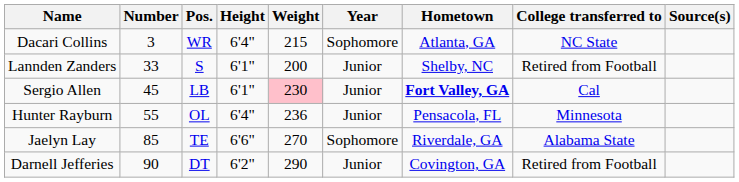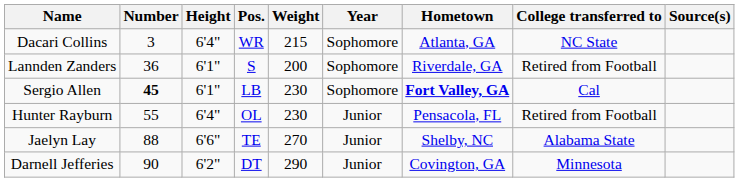columns swapped: (199, 16) <-> (242, 16)
(151, 66) 33 -> (151, 66) 36
(362, 66) Junior -> (362, 66) Sophomore
(457, 66) Shelby, NC -> (457, 66) Riverdale, GA
(151, 90) normal -> (151, 90) bold
(296, 90) pink background -> (296, 90) no background
(362, 90) Junior -> (362, 90) Sophomore
(296, 115) 236 -> (296, 115) 230
(589, 115) Minnesota -> (589, 115) Retired from Football
(151, 139) 85 -> (151, 139) 88
(362, 139) Sophomore -> (362, 139) Junior
(457, 139) Riverdale, GA -> (457, 139) Shelby, NC
(589, 164) Retired from Football -> (589, 164) Minnesota
